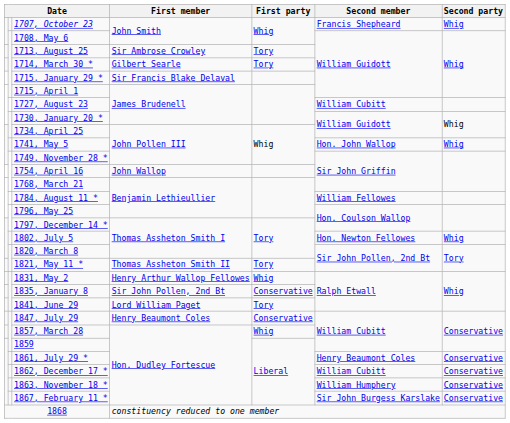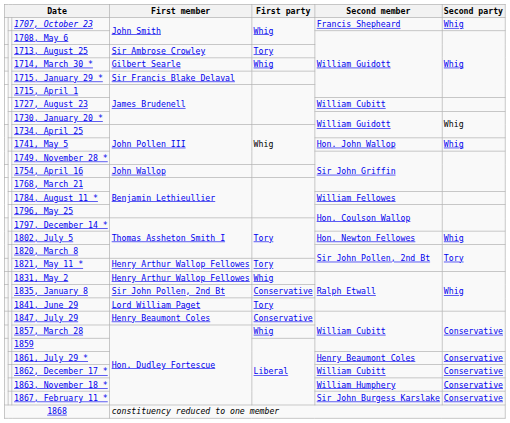(263, 64) Tory -> (263, 64) Whig
(171, 265) Thomas Assheton Smith II -> (181, 265) Henry Arthur Wallop Fellowes
